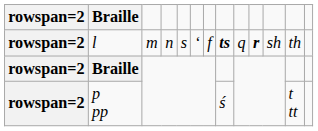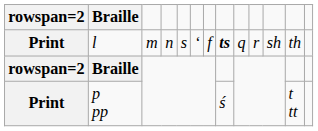(46, 42) rowspan=2 -> (46, 42) Print
(256, 42) bold -> (256, 42) normal
(46, 103) rowspan=2 -> (46, 103) Print
